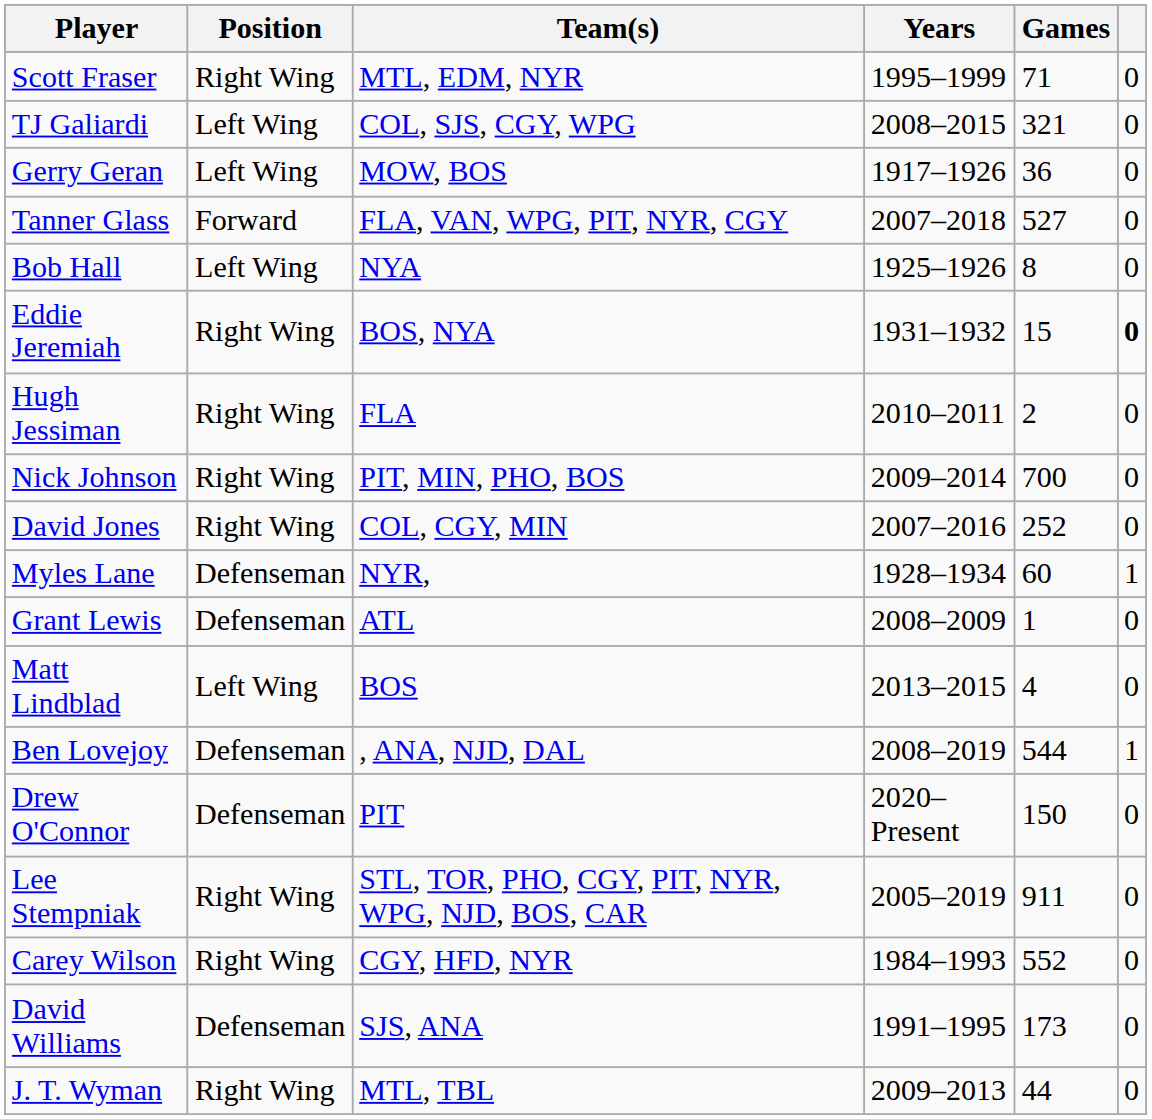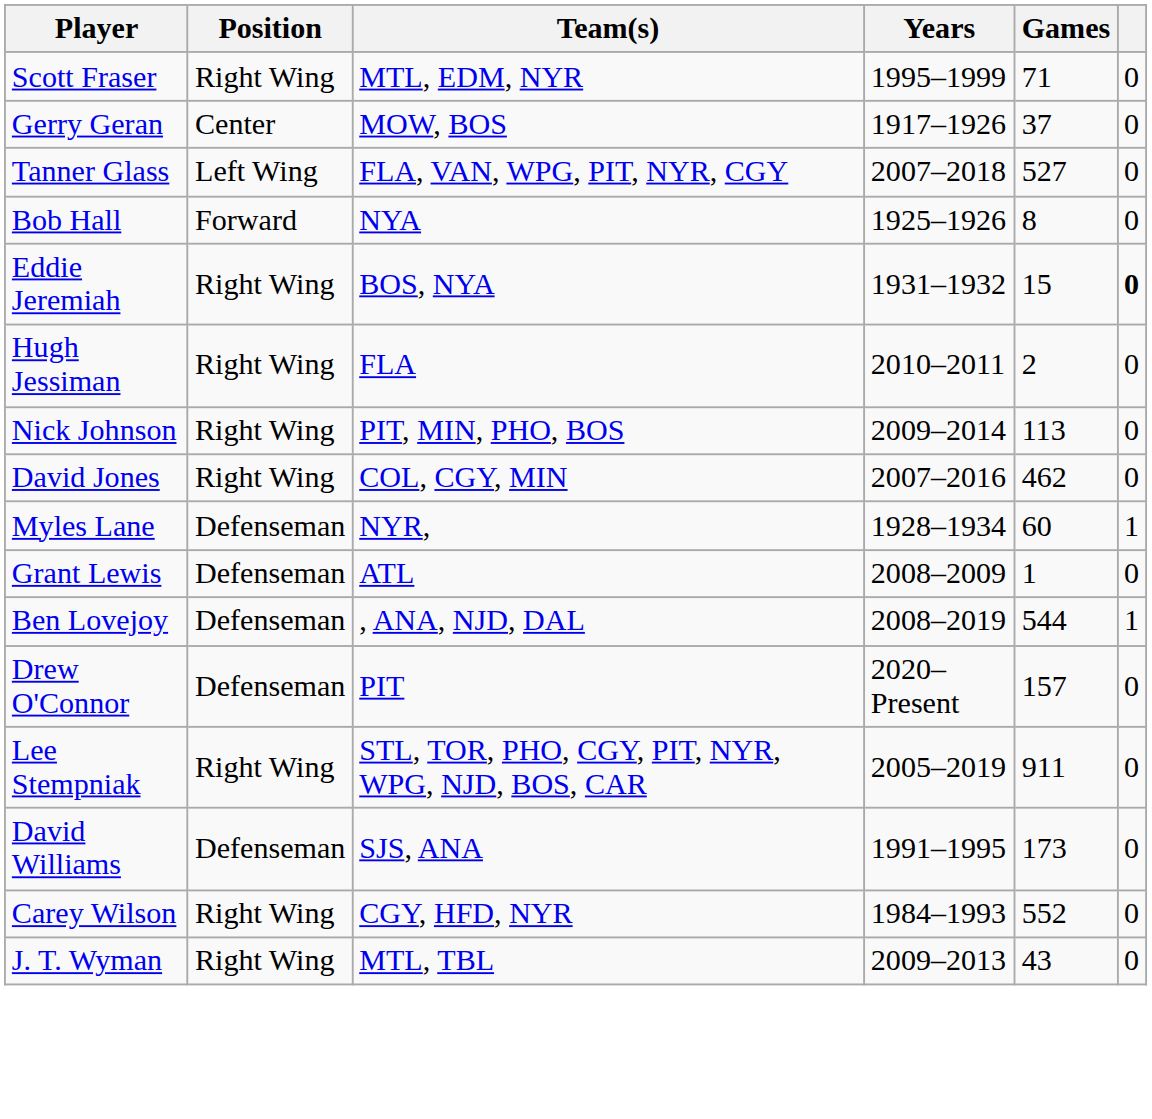- row: (80, 123)
(256, 171) Left Wing -> (235, 123) Center
(1037, 171) 36 -> (1037, 123) 37
(246, 219) Forward -> (256, 171) Left Wing
(256, 266) Left Wing -> (246, 219) Forward
(1044, 477) 700 -> (1044, 429) 113
(1044, 525) 252 -> (1044, 477) 462
- row: (66, 685)
(1044, 814) 150 -> (1044, 685) 157
rows swapped: (66, 1025) <-> (94, 960)
(1037, 1090) 44 -> (1037, 960) 43
